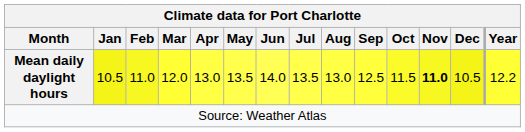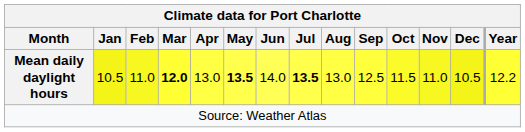(174, 77) normal -> (174, 77) bold
(240, 77) normal -> (240, 77) bold
(305, 77) normal -> (305, 77) bold
(435, 77) bold -> (435, 77) normal
